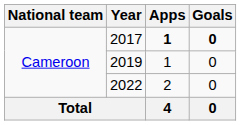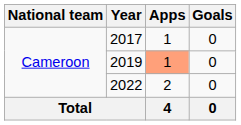(167, 39) bold -> (167, 39) normal
(212, 39) bold -> (212, 39) normal
(167, 62) no background -> (167, 62) lightsalmon background
